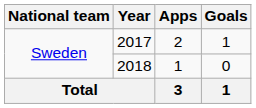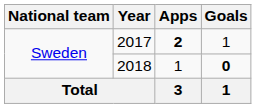(178, 41) normal -> (178, 41) bold
(226, 66) normal -> (226, 66) bold
